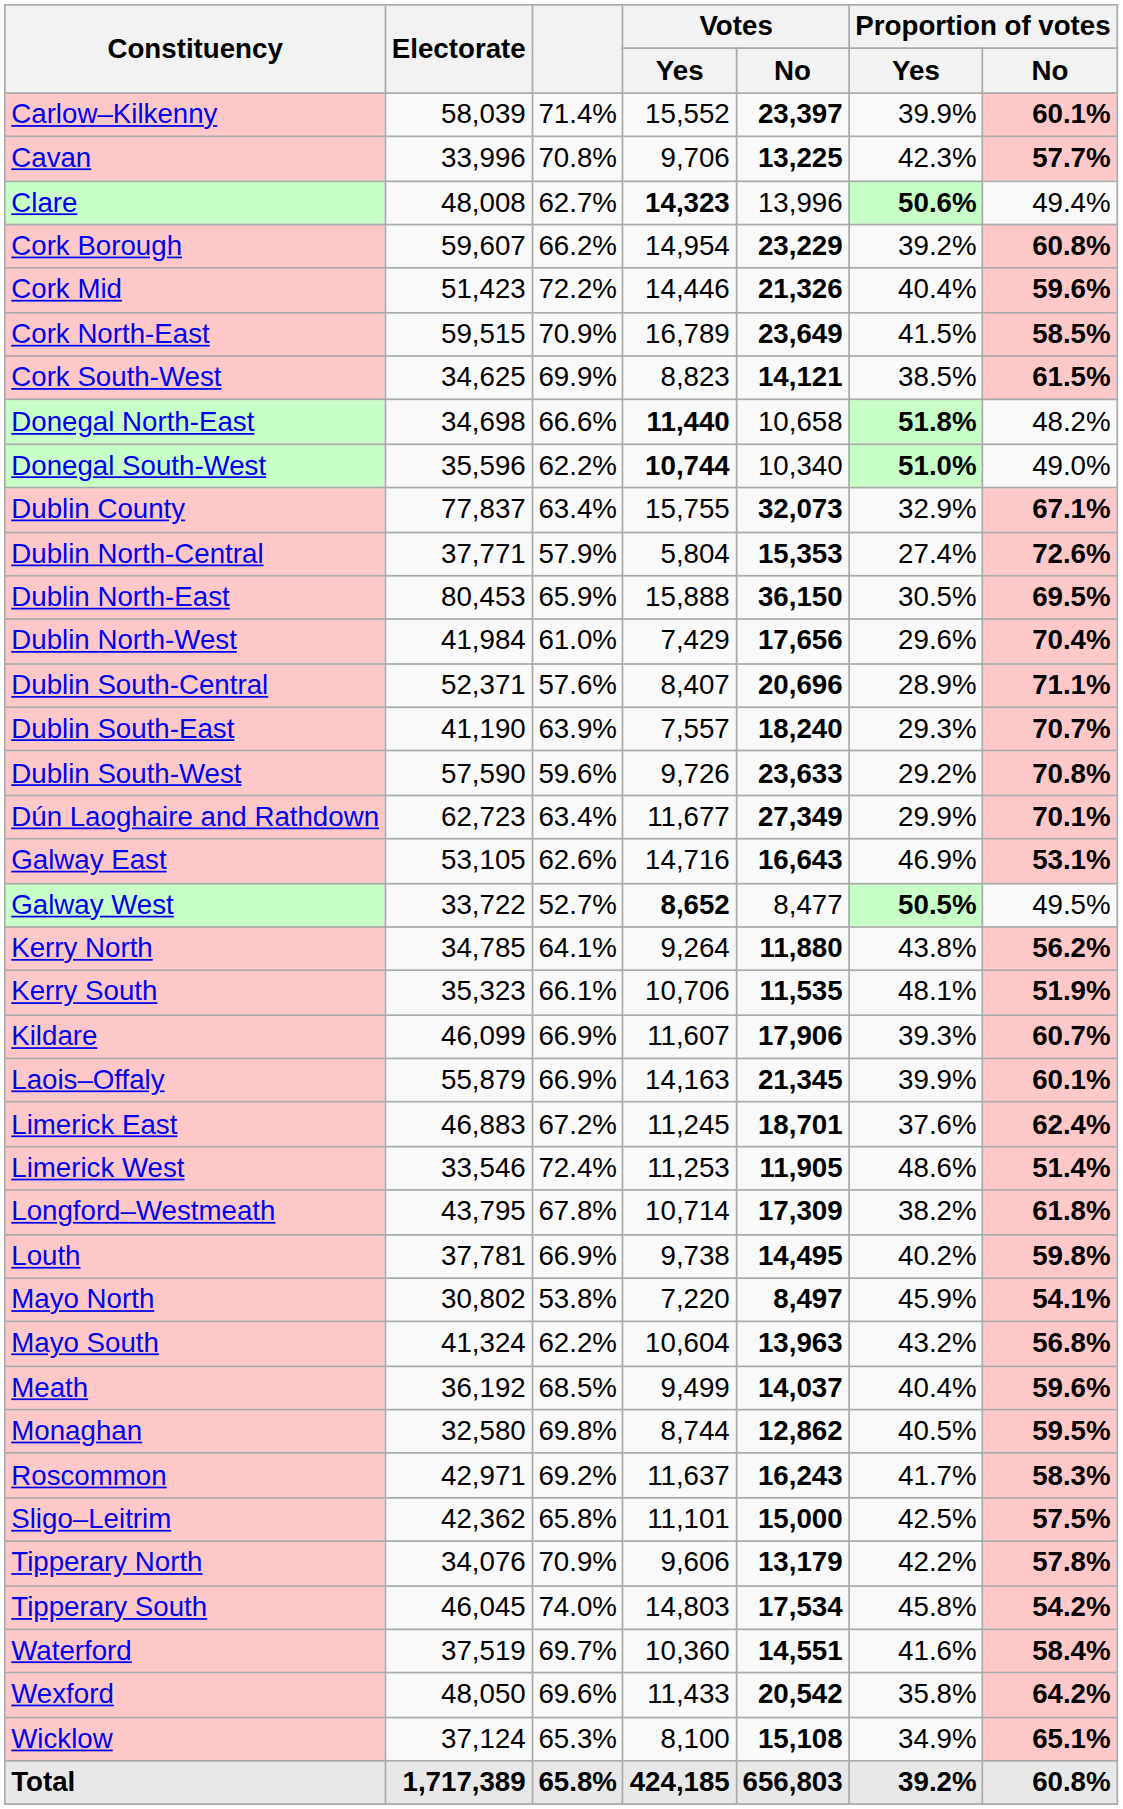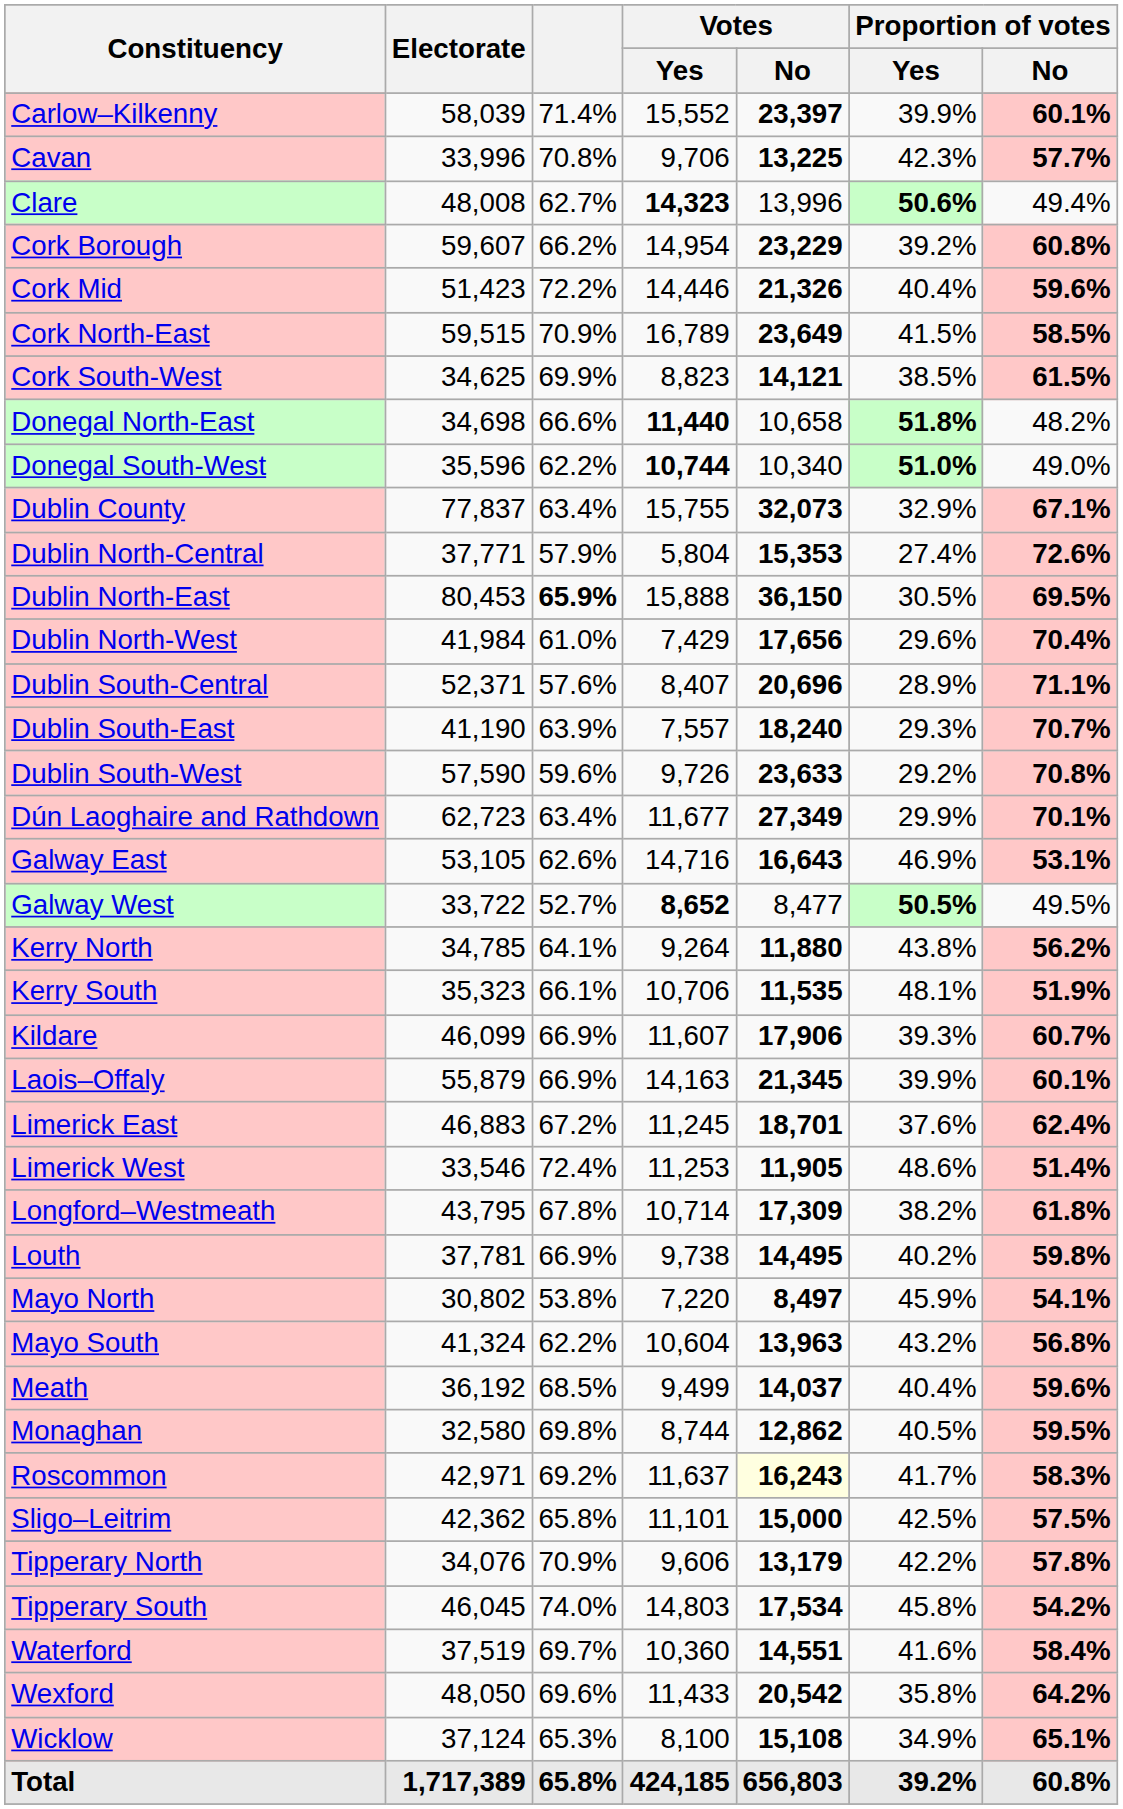(578, 597) normal -> (578, 597) bold
(800, 1475) no background -> (800, 1475) lightyellow background
